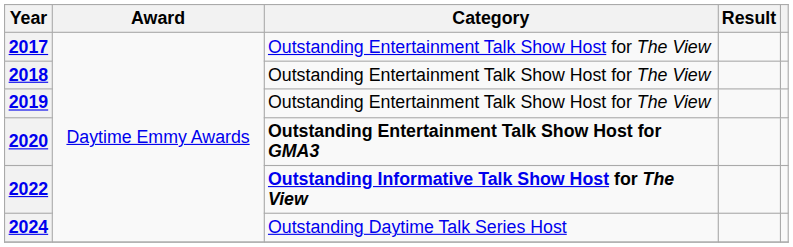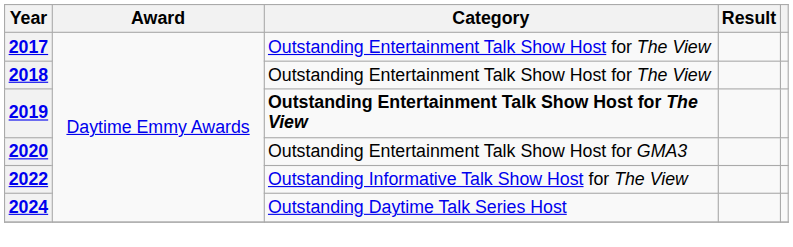(489, 103) normal -> (483, 113) bold
(465, 141) bold -> (478, 151) normal
(471, 189) bold -> (478, 179) normal
